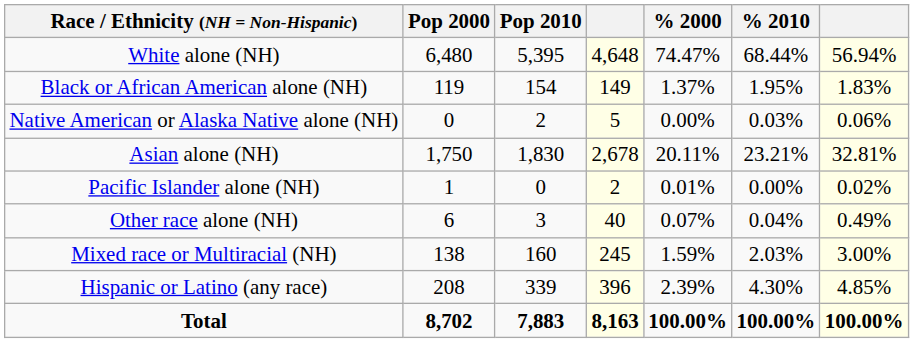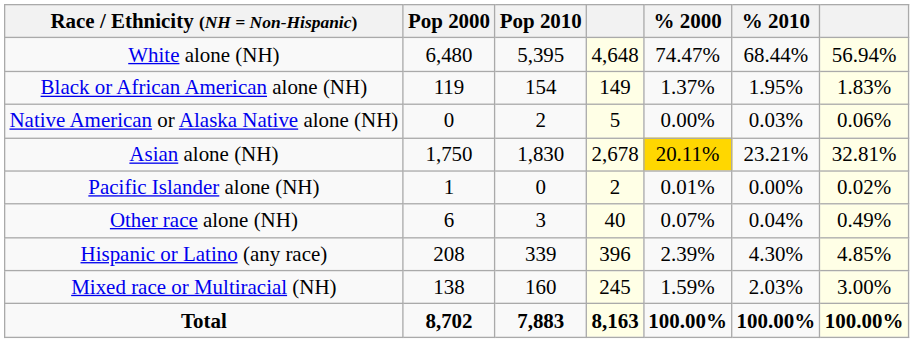(688, 154) no background -> (688, 154) gold background
rows swapped: (204, 253) <-> (204, 287)
